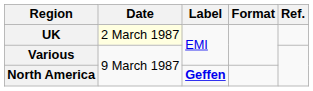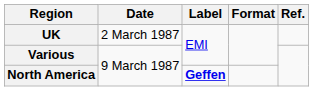(140, 34) lightyellow background -> (140, 34) no background
